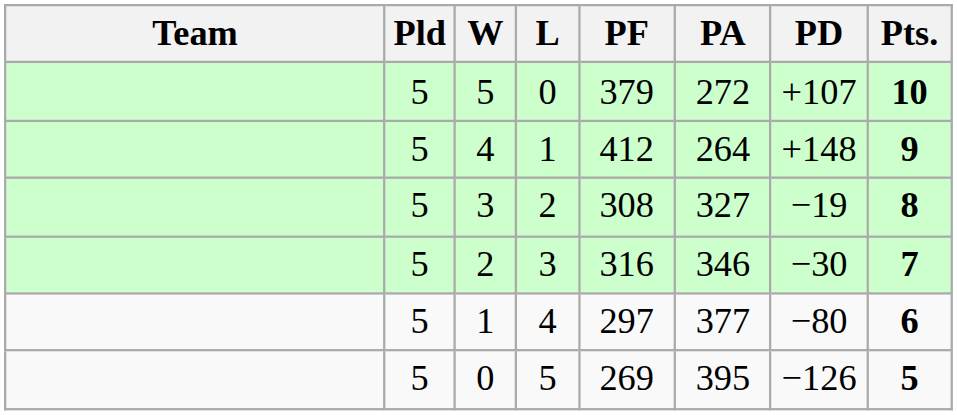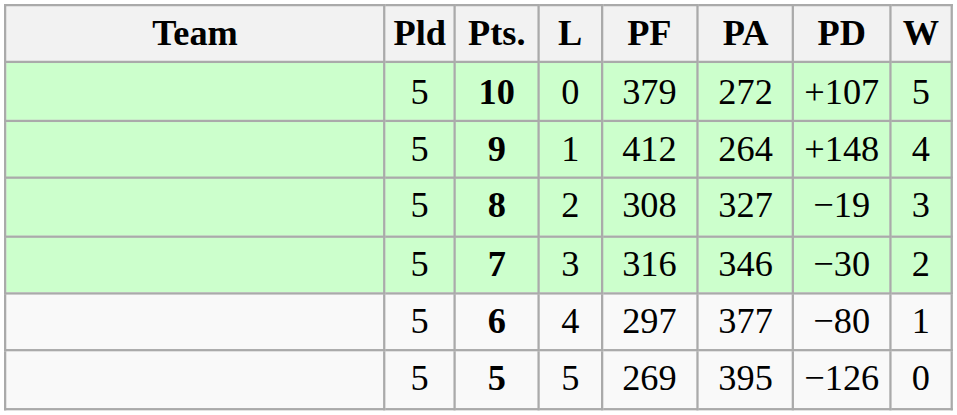columns swapped: (485, 33) <-> (910, 33)
